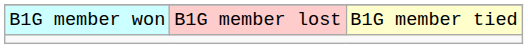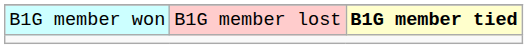(434, 20) normal -> (434, 20) bold
